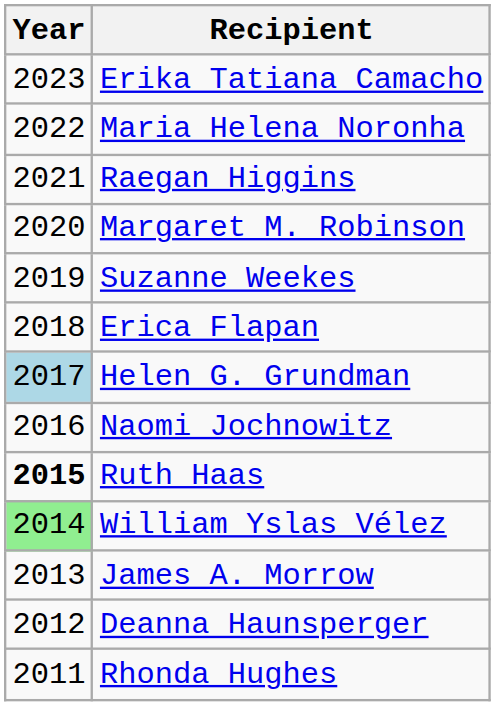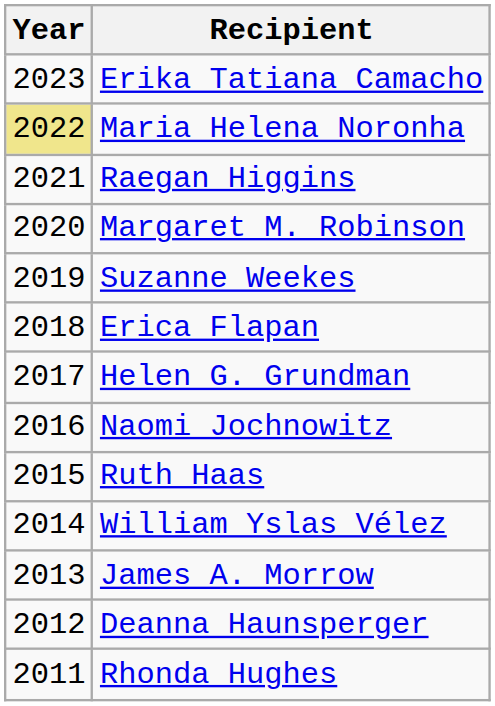(49, 129) no background -> (49, 129) khaki background
(49, 377) lightblue background -> (49, 377) no background
(49, 476) bold -> (49, 476) normal
(49, 526) lightgreen background -> (49, 526) no background
